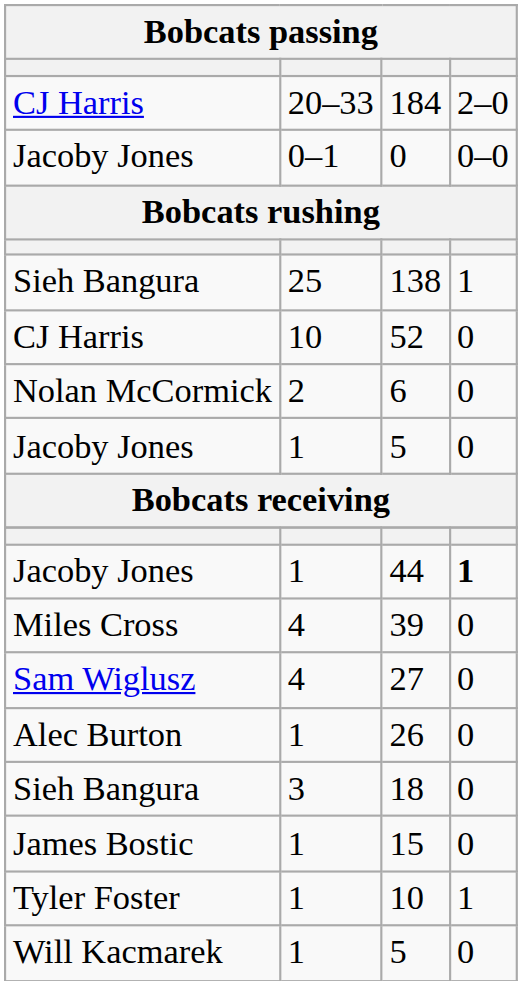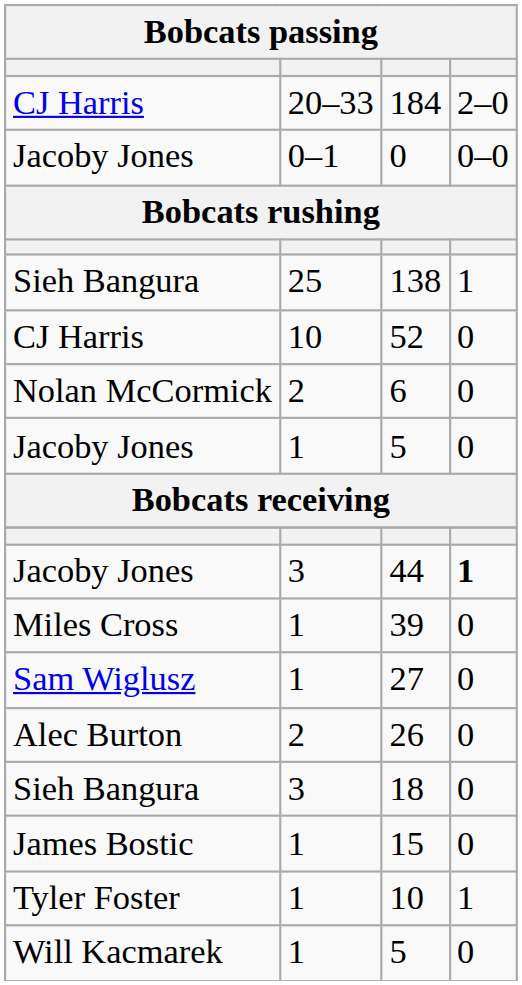(296, 570) 1 -> (296, 570) 3
(296, 624) 4 -> (296, 624) 1
(296, 679) 4 -> (296, 679) 1
(296, 734) 1 -> (296, 734) 2
